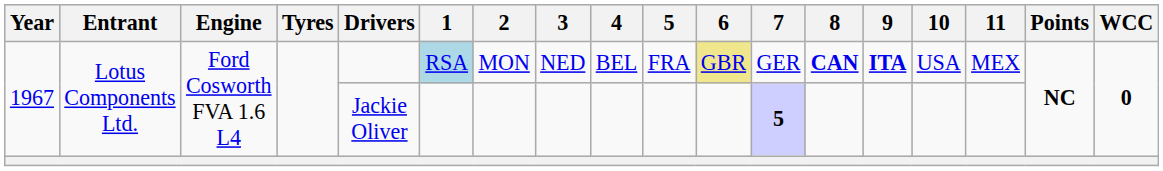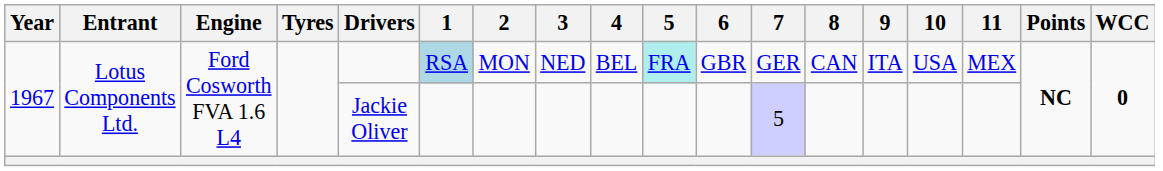(669, 62) no background -> (669, 62) paleturquoise background
(723, 62) khaki background -> (723, 62) no background
(835, 62) bold -> (834, 62) normal
(888, 62) bold -> (885, 62) normal
(778, 119) bold -> (778, 119) normal
